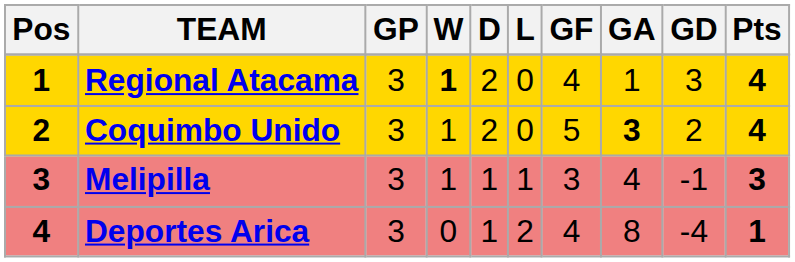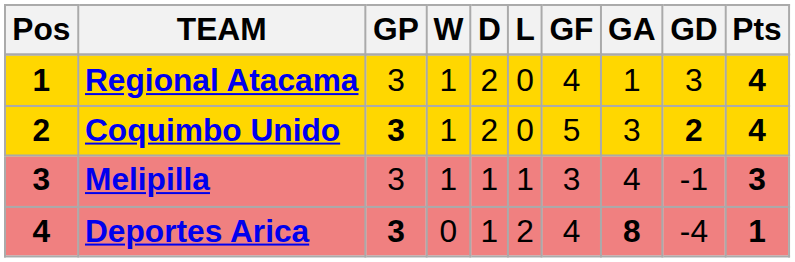(448, 79) bold -> (448, 79) normal
(396, 130) normal -> (396, 130) bold
(632, 130) bold -> (632, 130) normal
(694, 130) normal -> (694, 130) bold
(396, 230) normal -> (396, 230) bold
(632, 230) normal -> (632, 230) bold
